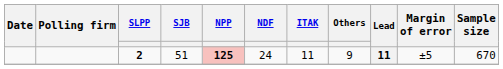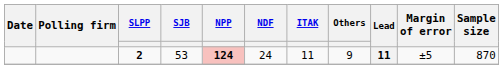(181, 55) 51 -> (181, 55) 53
(223, 55) 125 -> (223, 55) 124
(486, 55) 670 -> (486, 55) 870
